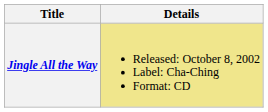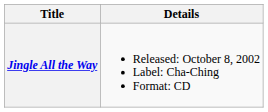(181, 72) khaki background -> (181, 72) no background
